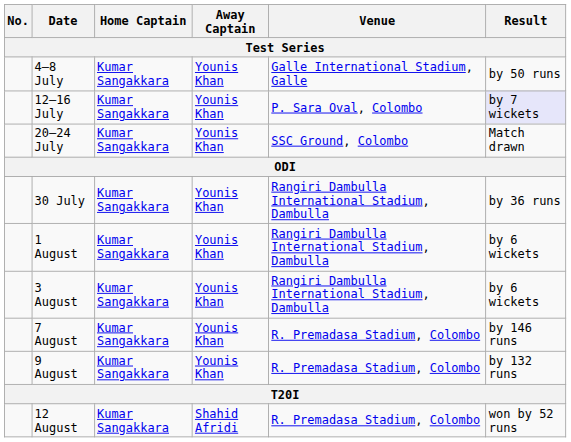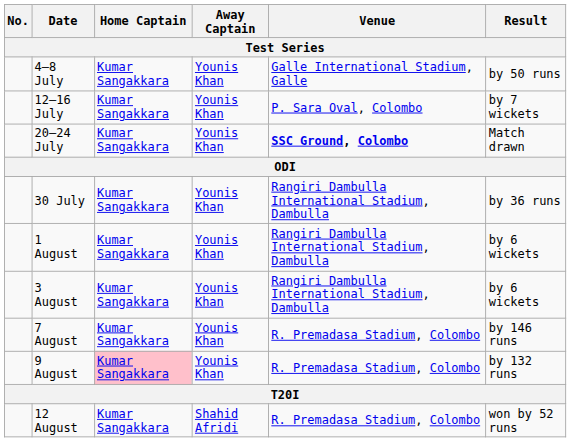(514, 107) lavender background -> (514, 107) no background
(340, 140) normal -> (340, 140) bold
(133, 368) no background -> (133, 368) pink background
